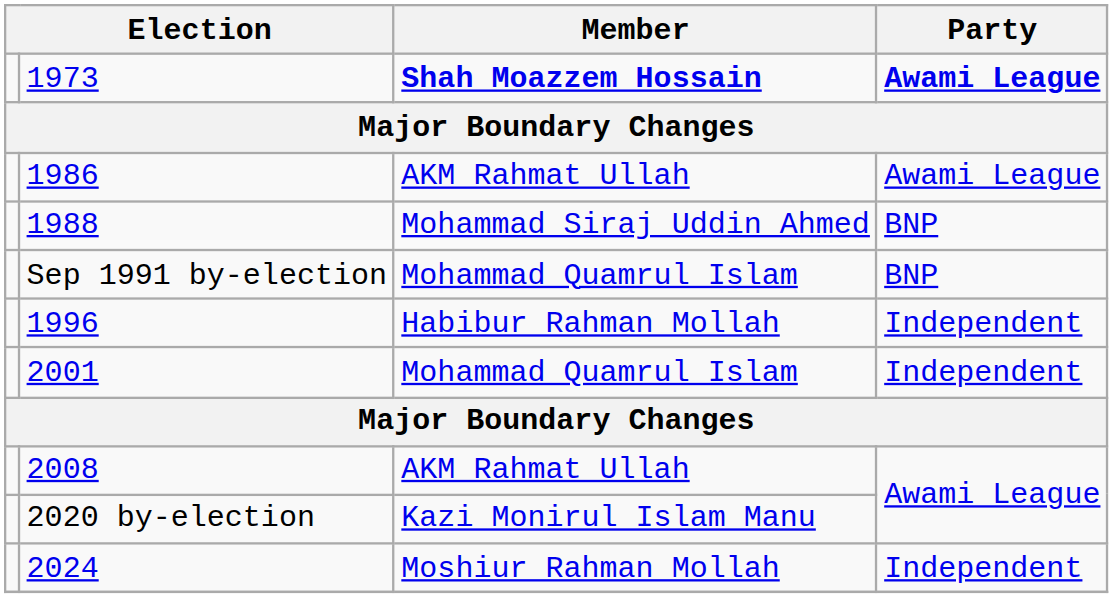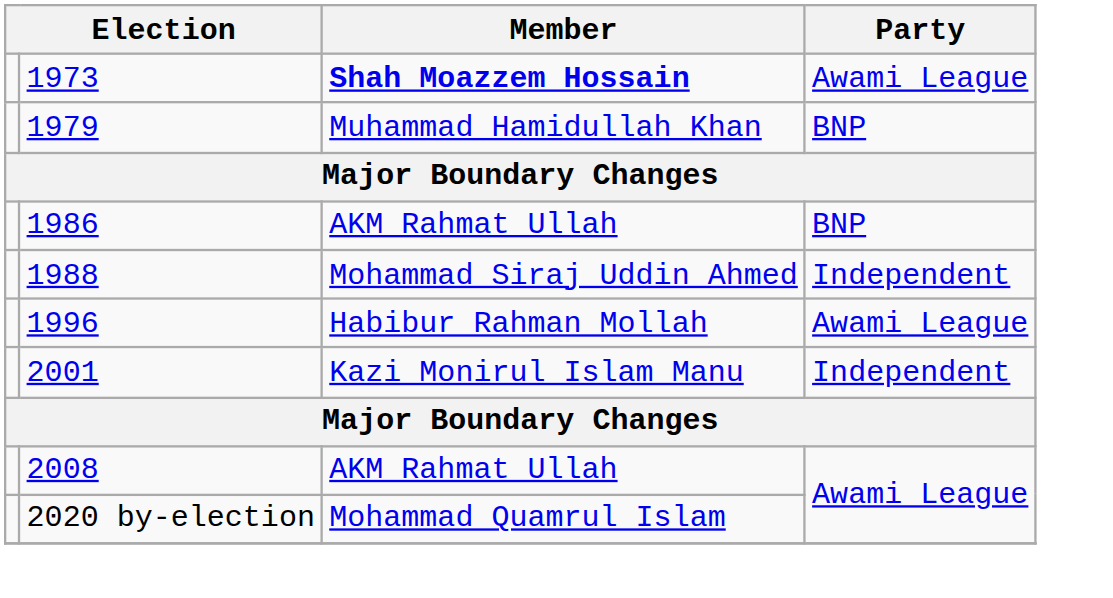(992, 79) bold -> (920, 79) normal
+ row: (63, 128)
(992, 176) Awami League -> (839, 225) BNP
(911, 225) BNP -> (911, 274) Independent
- row: (207, 274)
(983, 323) Independent -> (920, 323) Awami League
(600, 372) Mohammad Quamrul Islam -> (536, 372) Kazi Monirul Islam Manu
(609, 519) Kazi Monirul Islam Manu -> (527, 519) Mohammad Quamrul Islam
- row: (63, 568)
